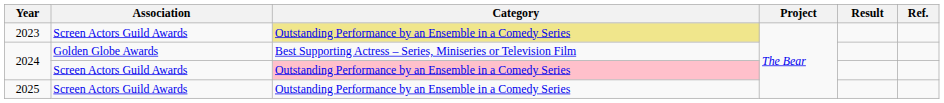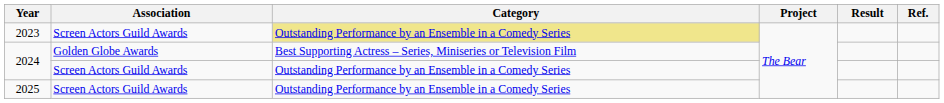(423, 70) pink background -> (423, 70) no background
